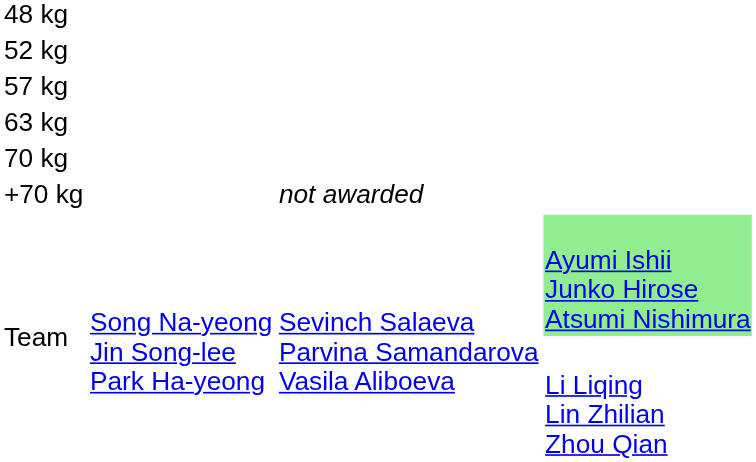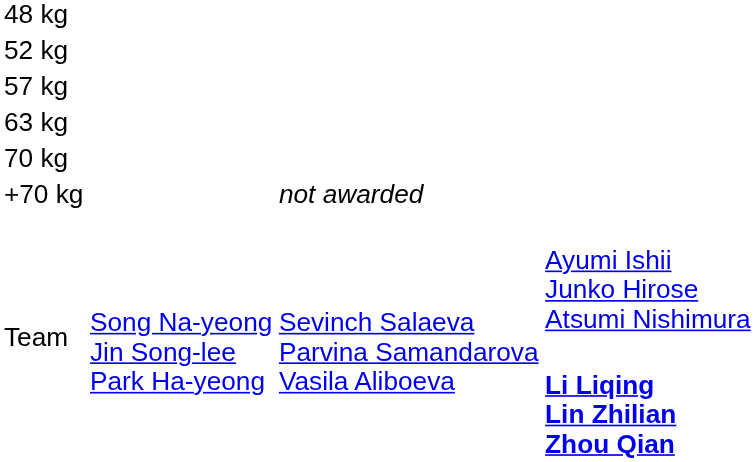(648, 289) lightgreen background -> (648, 289) no background
(606, 414) normal -> (611, 414) bold
